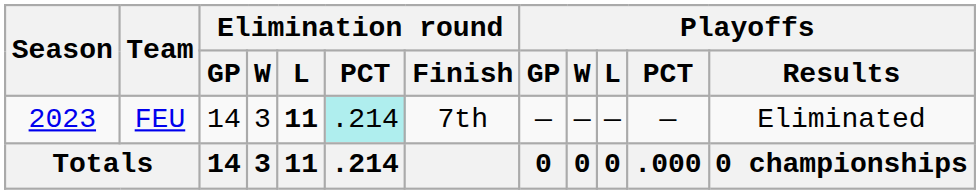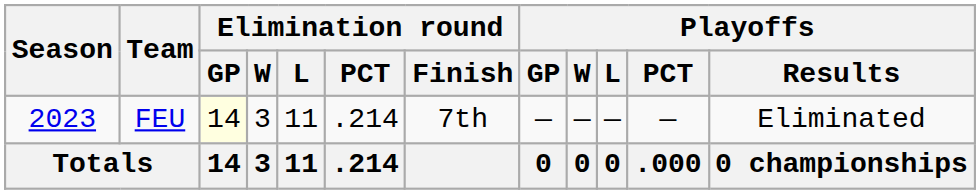(224, 119) no background -> (224, 119) lightyellow background
(301, 119) bold -> (301, 119) normal
(365, 119) paleturquoise background -> (365, 119) no background
